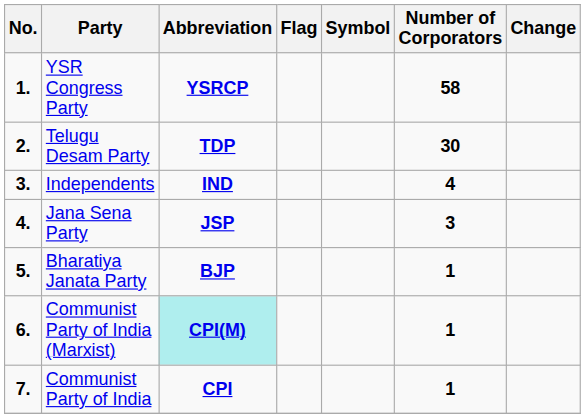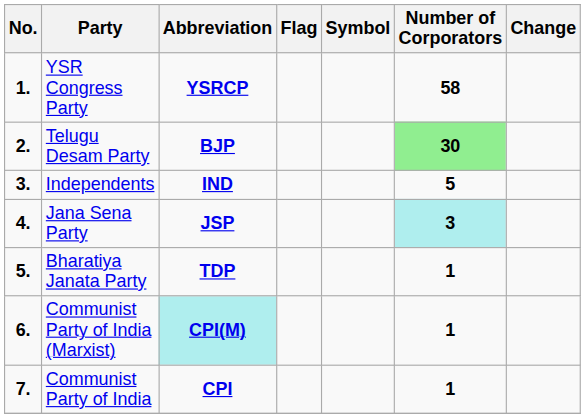(217, 146) TDP -> (217, 146) BJP
(450, 146) no background -> (450, 146) lightgreen background
(450, 184) 4 -> (450, 184) 5
(450, 223) no background -> (450, 223) paleturquoise background
(217, 271) BJP -> (217, 271) TDP
